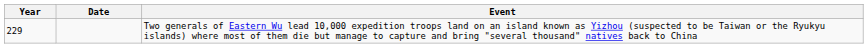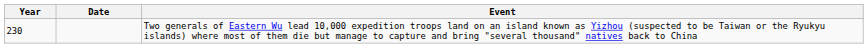(14, 31) 229 -> (14, 31) 230
